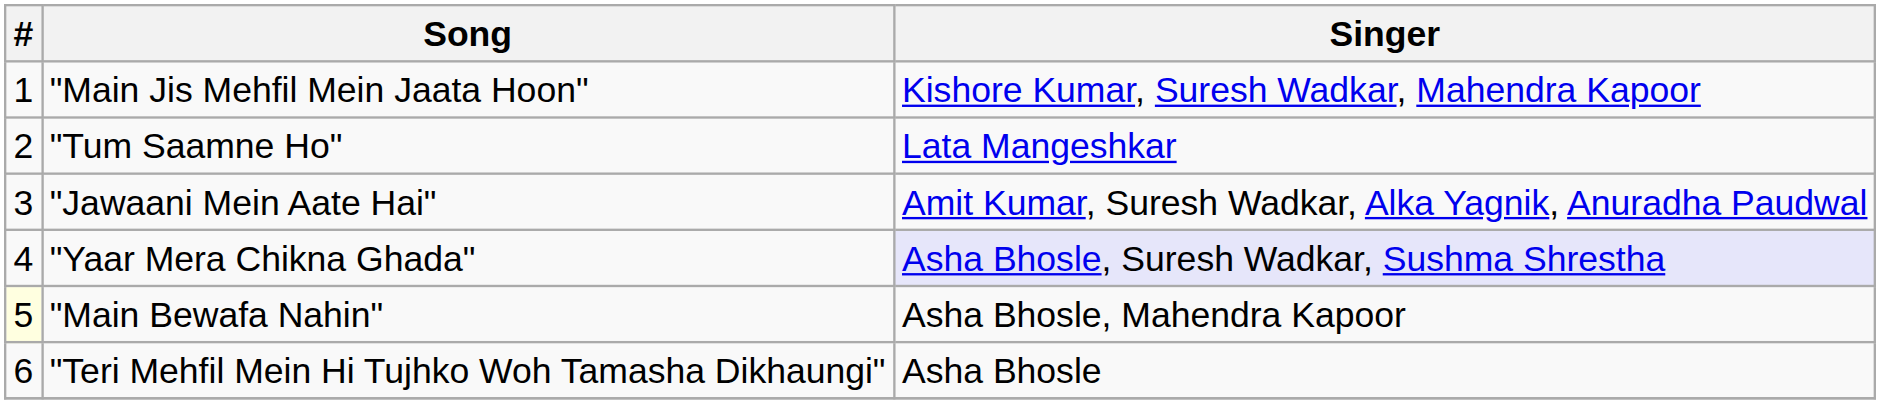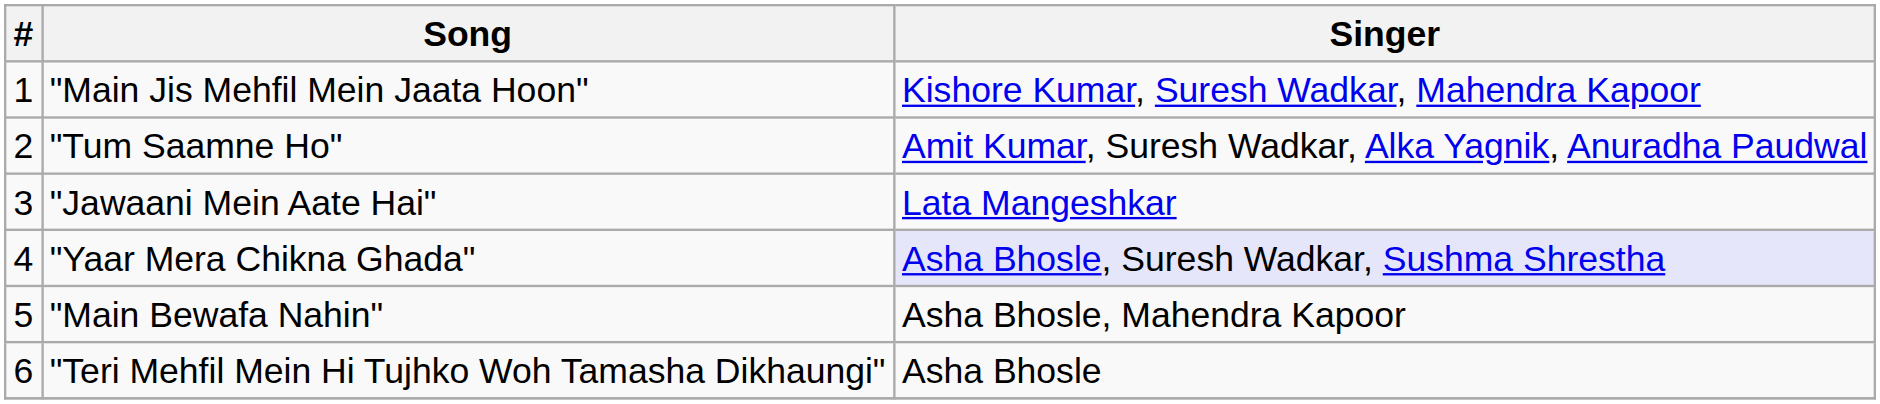(1039, 146) Lata Mangeshkar -> (1385, 146) Amit Kumar, Suresh Wadkar, Alka Yagnik, Anuradha Paudwal
(1385, 202) Amit Kumar, Suresh Wadkar, Alka Yagnik, Anuradha Paudwal -> (1039, 202) Lata Mangeshkar
(23, 315) lightyellow background -> (23, 315) no background
